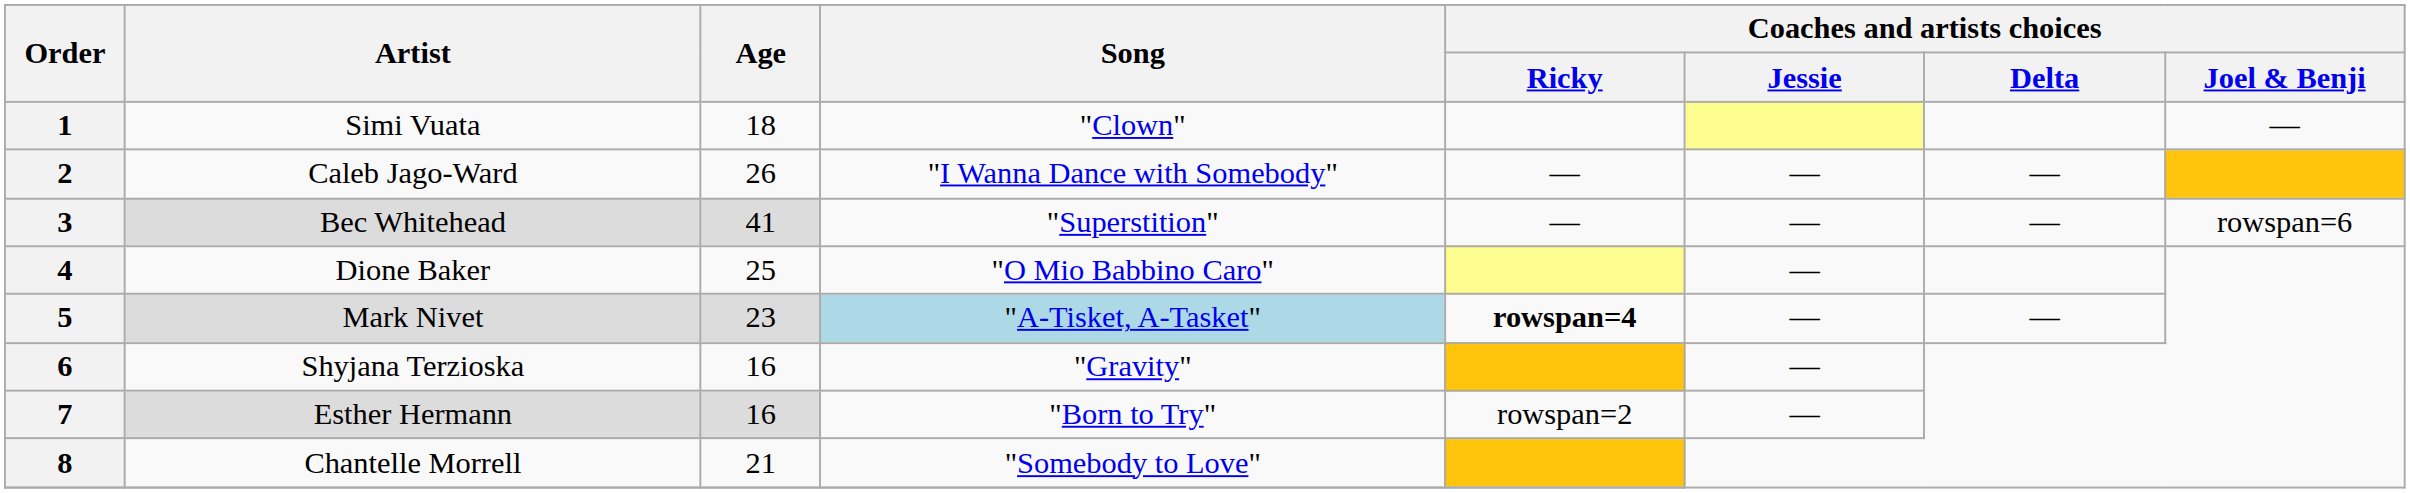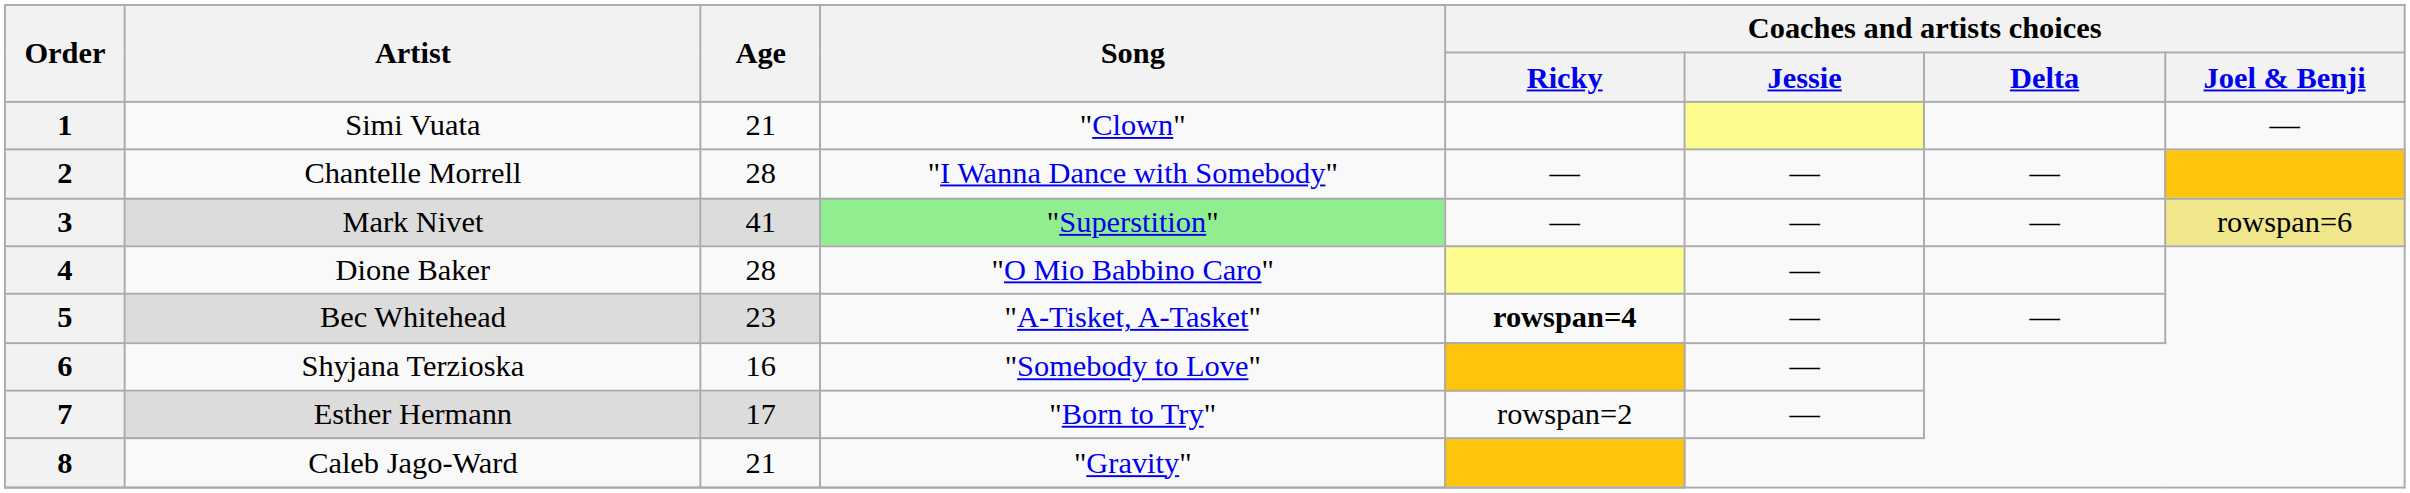(761, 125) 18 -> (761, 125) 21
(413, 173) Caleb Jago-Ward -> (413, 173) Chantelle Morrell
(761, 173) 26 -> (761, 173) 28
(413, 221) Bec Whitehead -> (413, 221) Mark Nivet
(1133, 221) no background -> (1133, 221) lightgreen background
(2285, 221) no background -> (2285, 221) khaki background
(761, 269) 25 -> (761, 269) 28
(413, 317) Mark Nivet -> (413, 317) Bec Whitehead
(1133, 317) lightblue background -> (1133, 317) no background
(1133, 366) "Gravity" -> (1133, 366) "Somebody to Love"
(761, 414) 16 -> (761, 414) 17
(413, 462) Chantelle Morrell -> (413, 462) Caleb Jago-Ward
(1133, 462) "Somebody to Love" -> (1133, 462) "Gravity"
